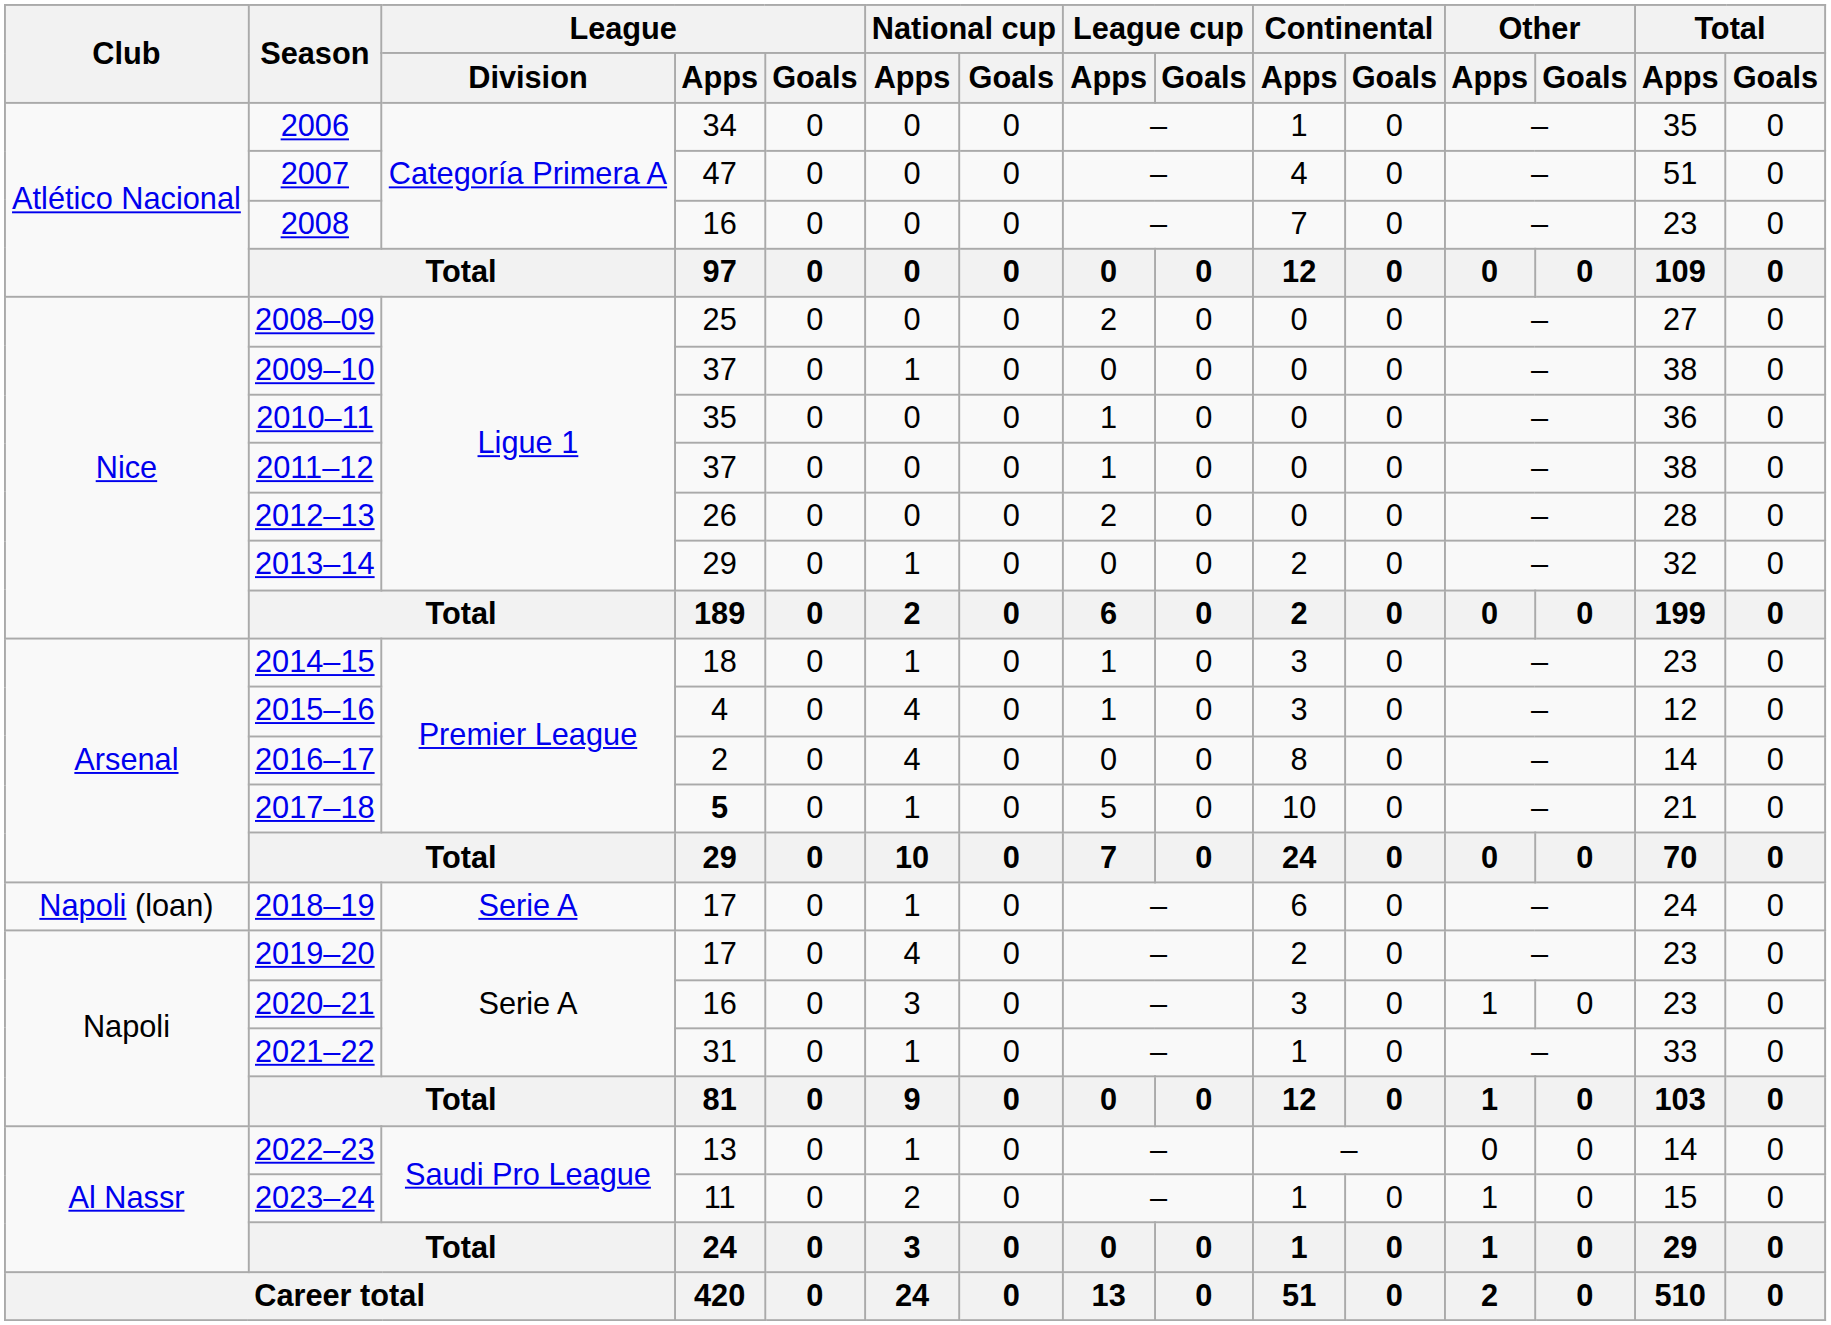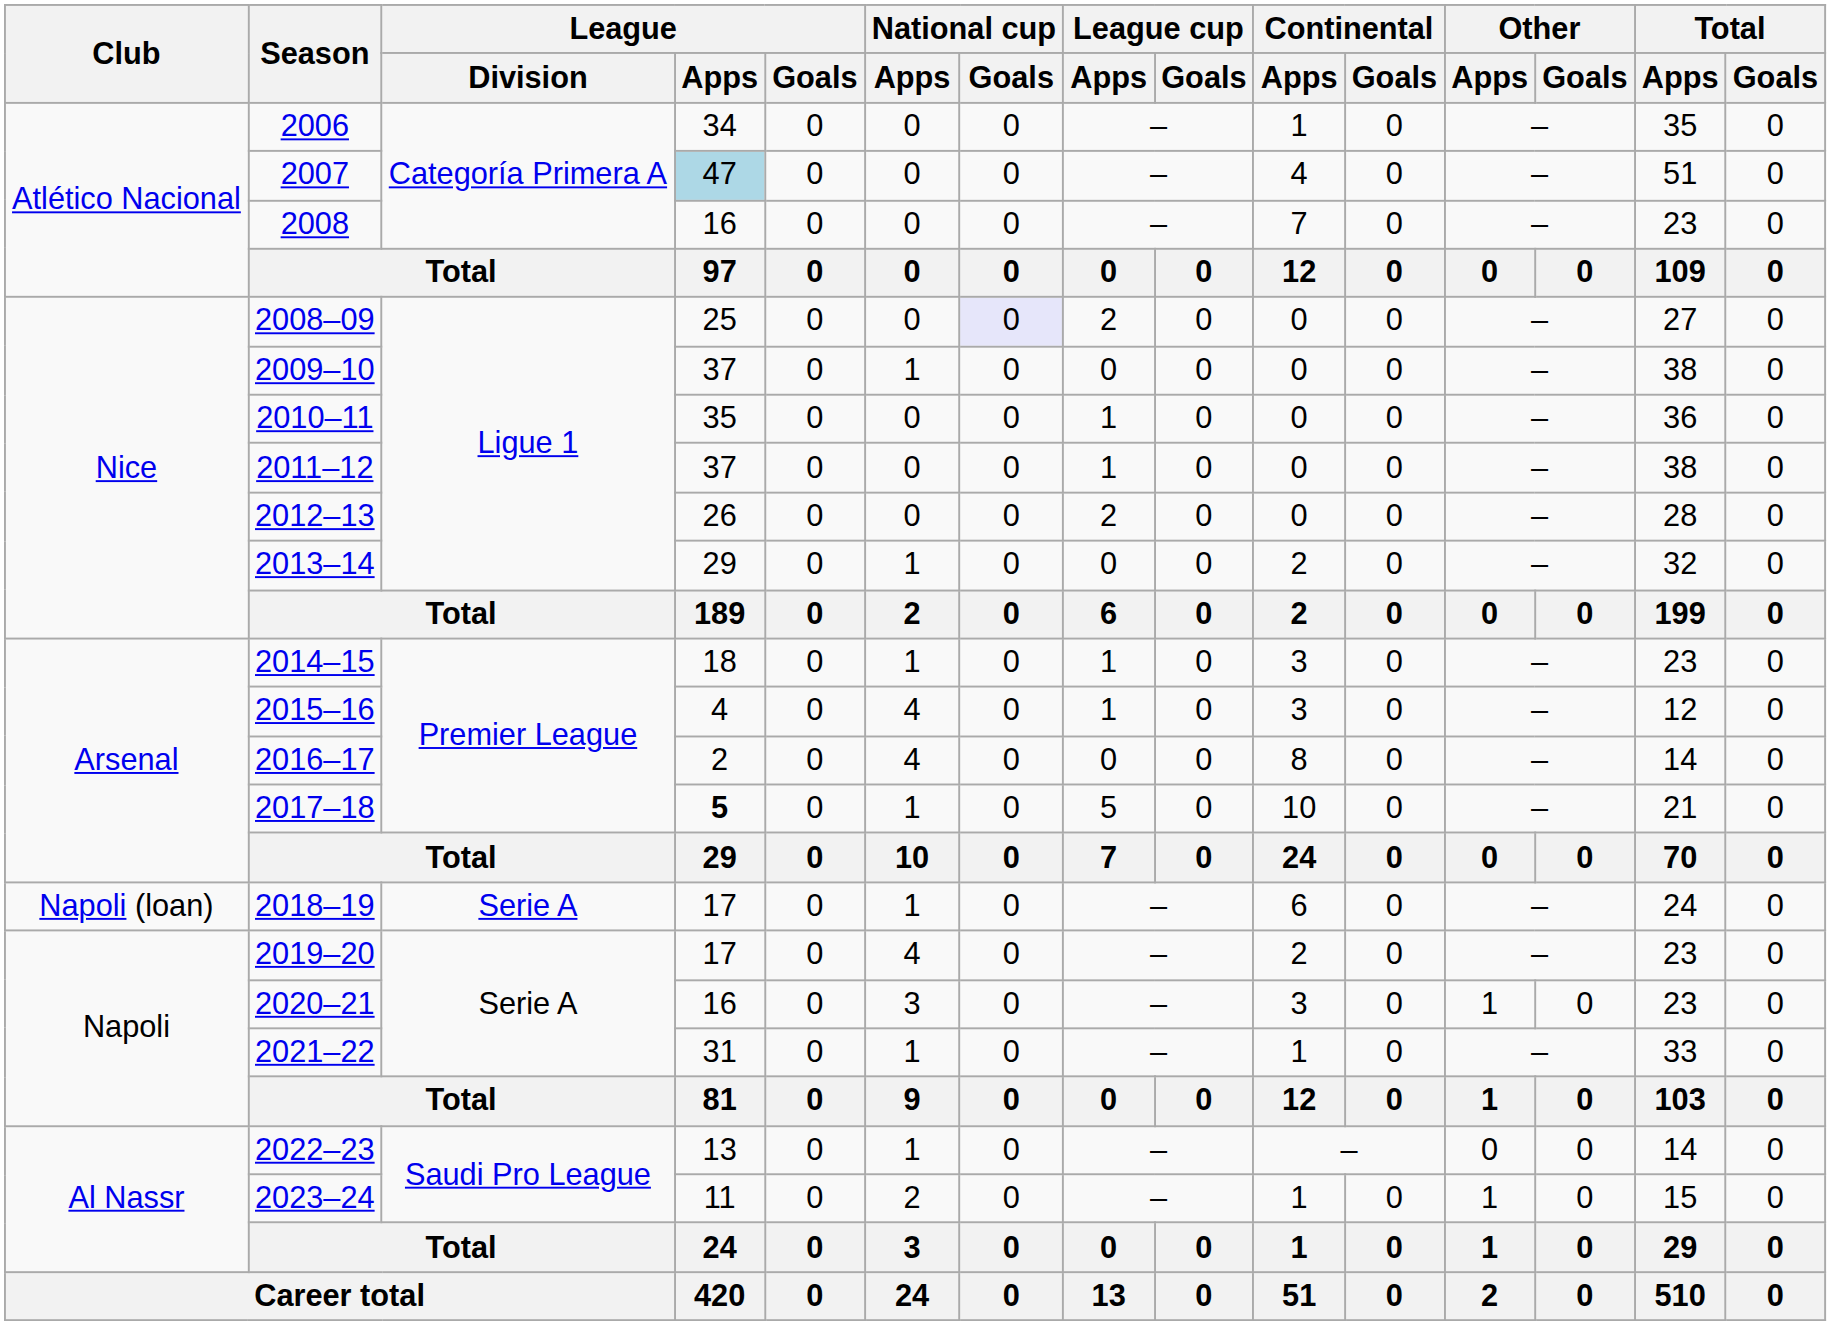(720, 175) no background -> (720, 175) lightblue background
(1011, 321) no background -> (1011, 321) lavender background
